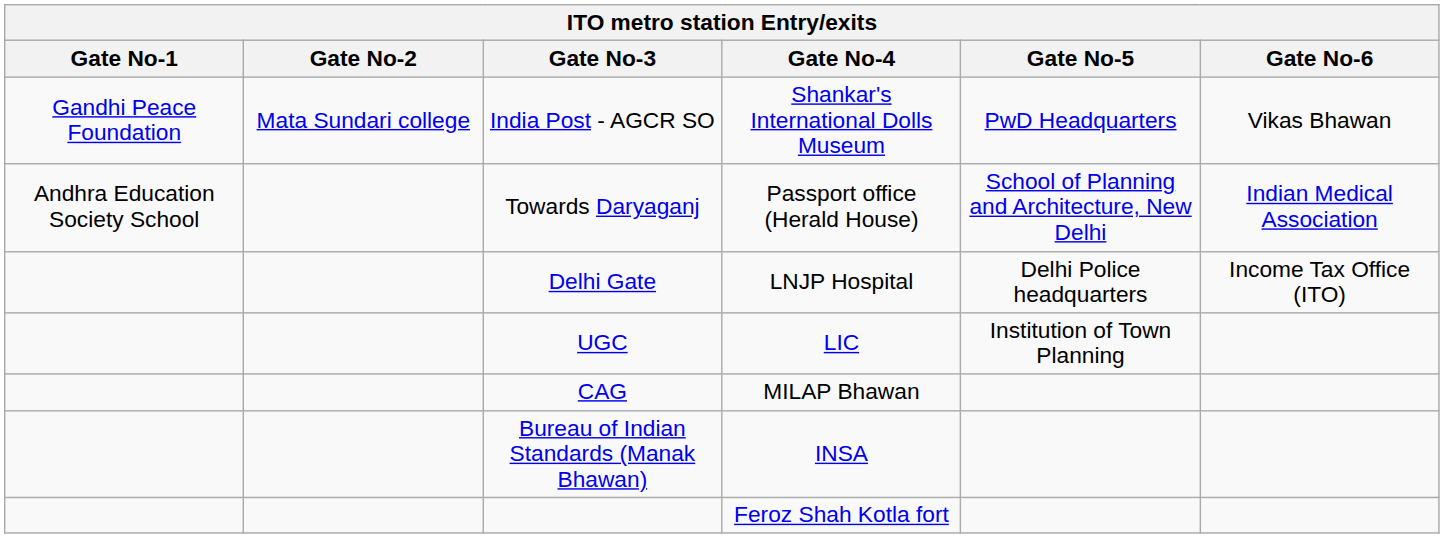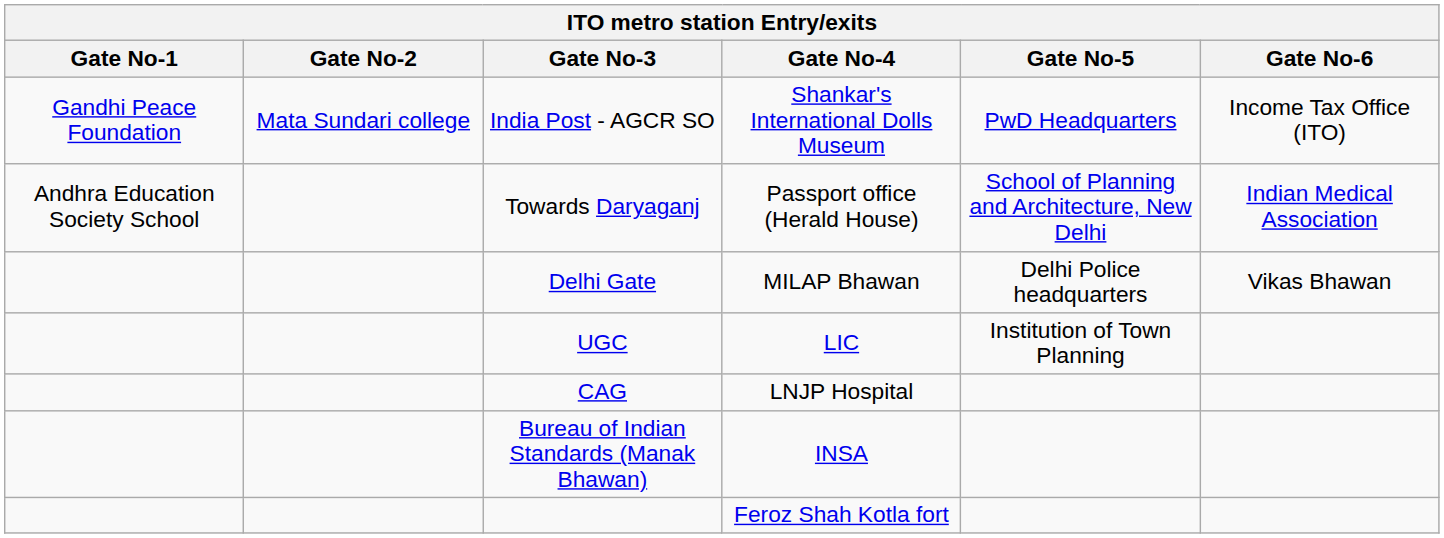(1320, 120) Vikas Bhawan -> (1320, 120) Income Tax Office (ITO)
(841, 281) LNJP Hospital -> (841, 281) MILAP Bhawan
(1320, 281) Income Tax Office (ITO) -> (1320, 281) Vikas Bhawan
(841, 392) MILAP Bhawan -> (841, 392) LNJP Hospital
